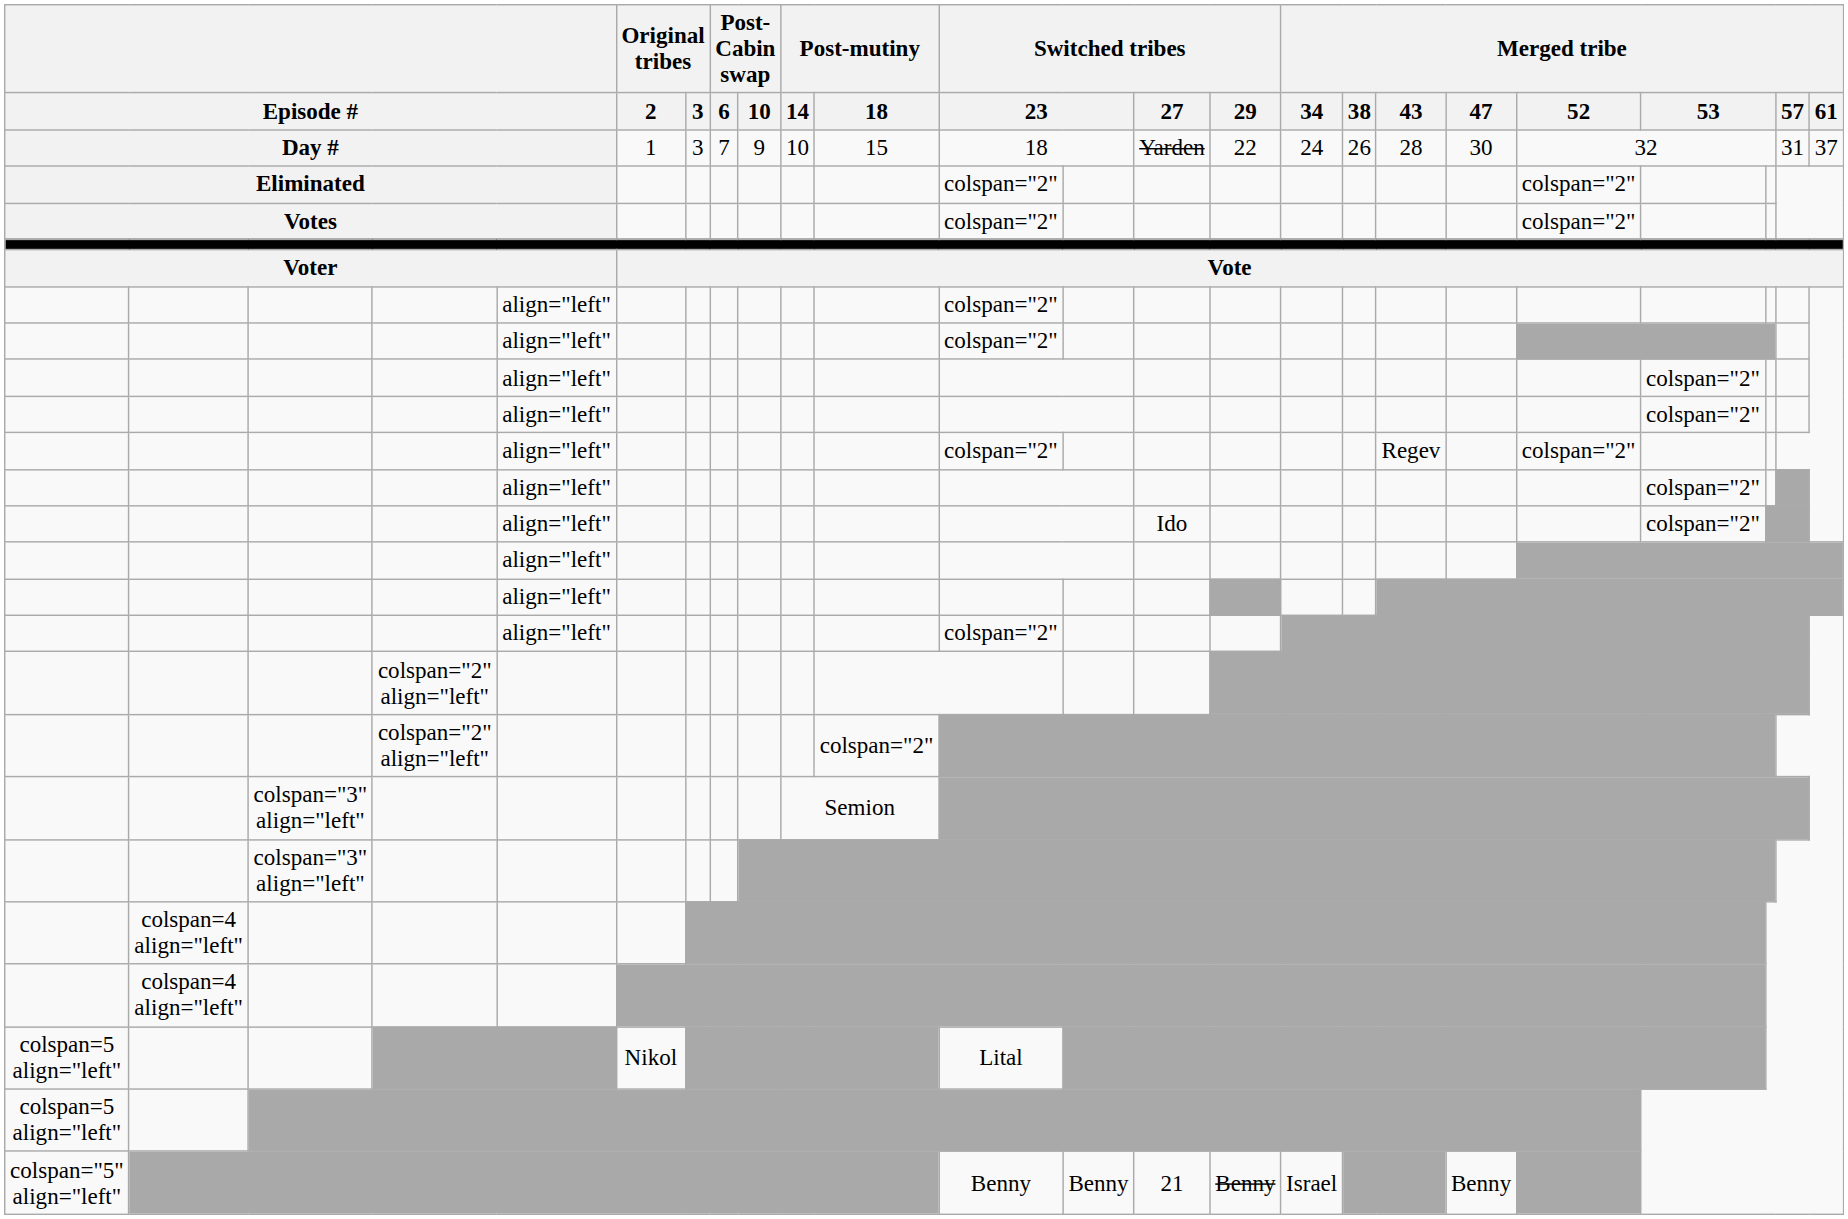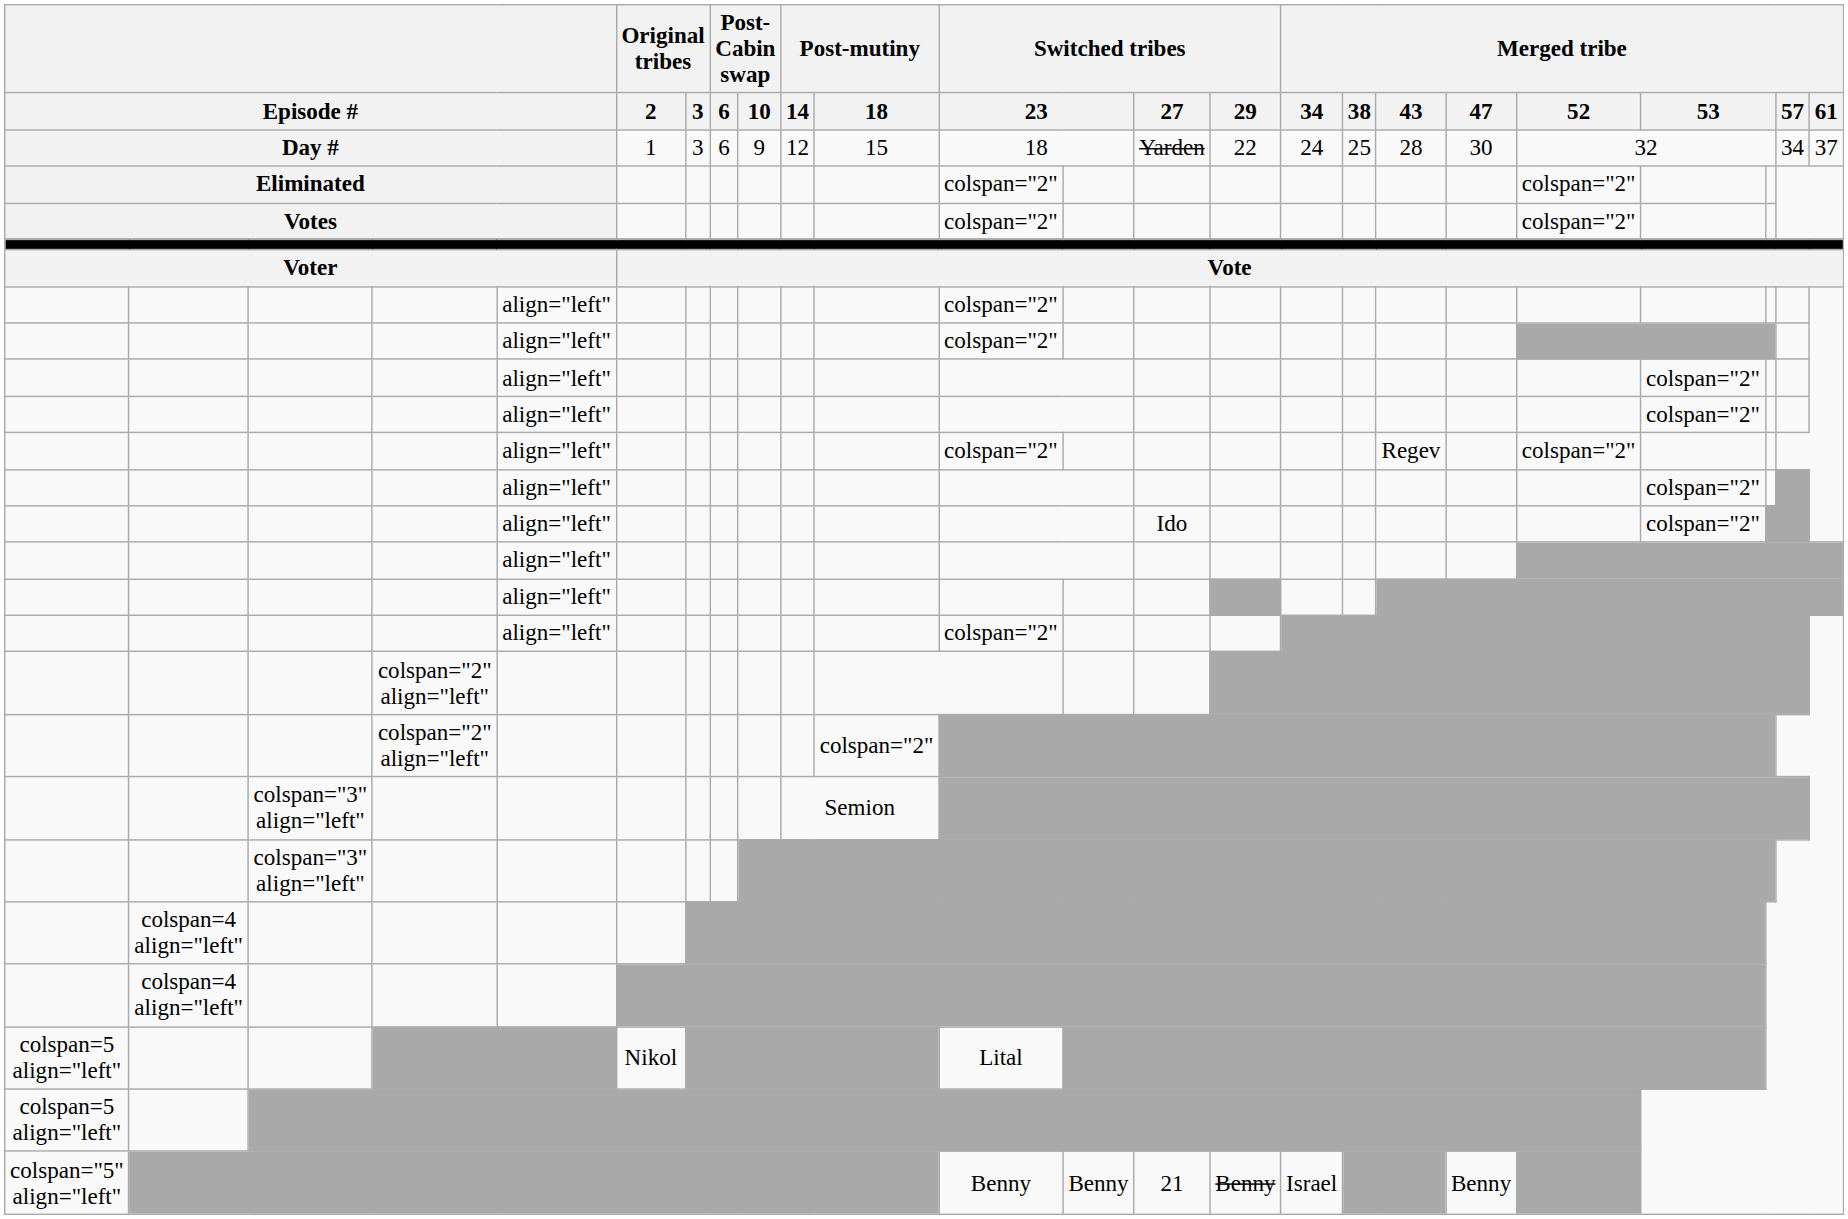(724, 147) 7 -> (724, 147) 6
(798, 147) 10 -> (798, 147) 12
(1359, 147) 26 -> (1359, 147) 25
(1793, 147) 31 -> (1793, 147) 34
